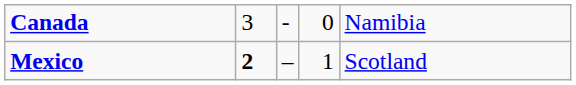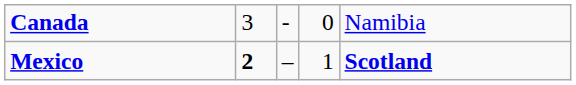(386, 60) normal -> (388, 60) bold
